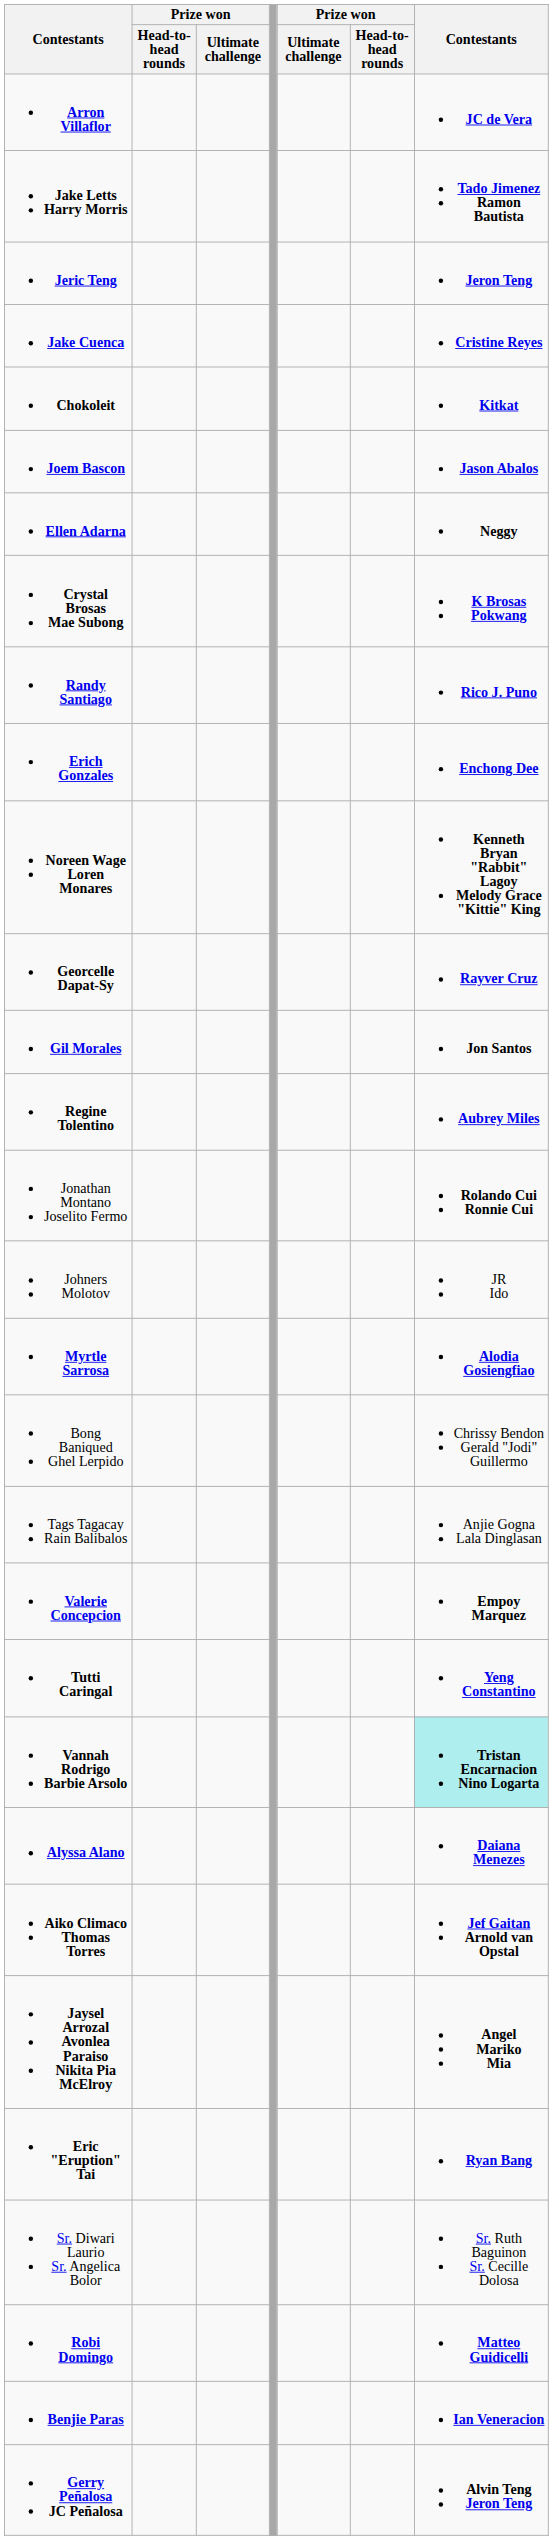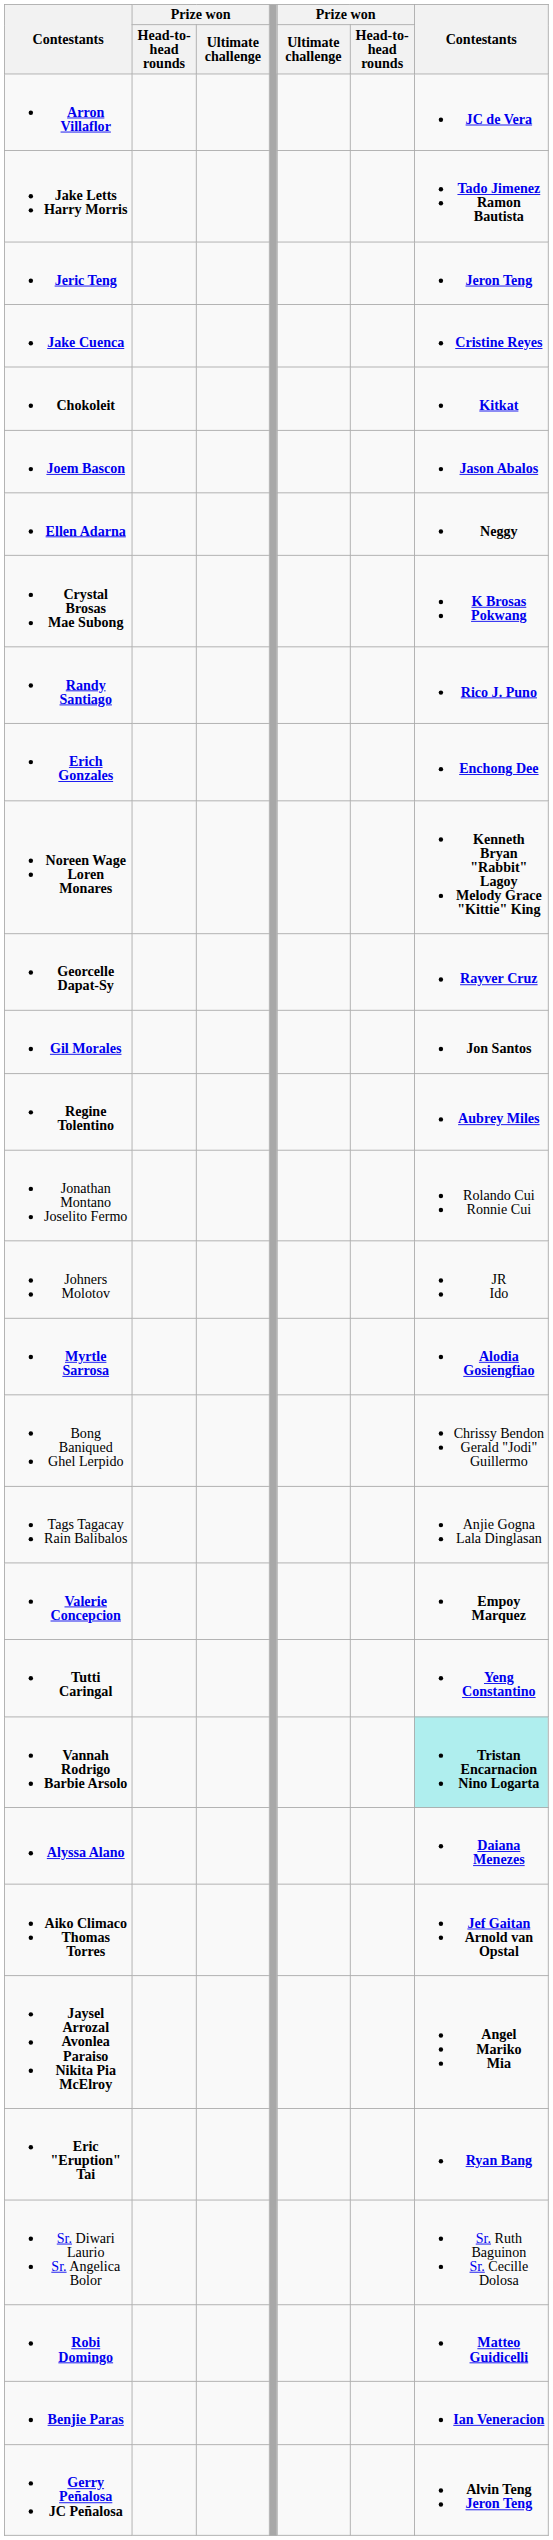(481, 1202) bold -> (481, 1202) normal
